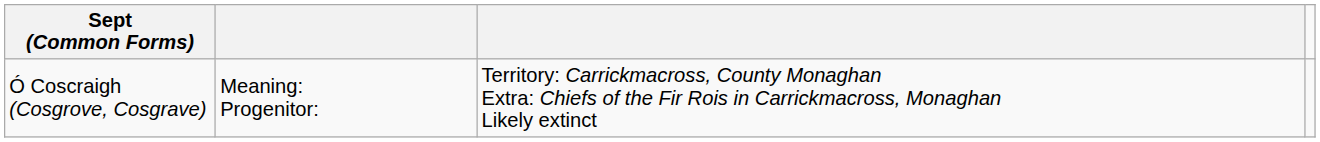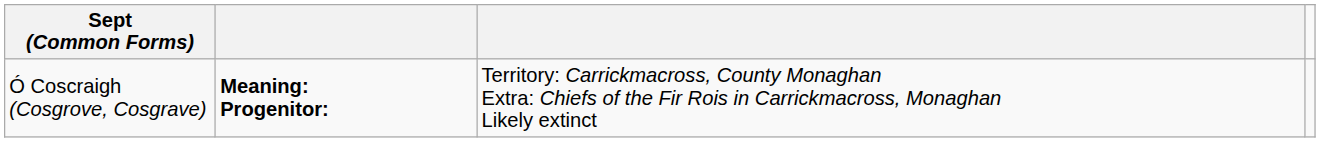(269, 97) normal -> (274, 97) bold
